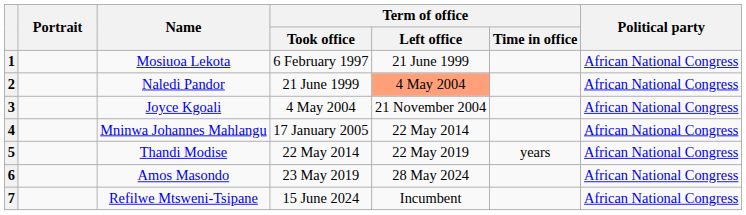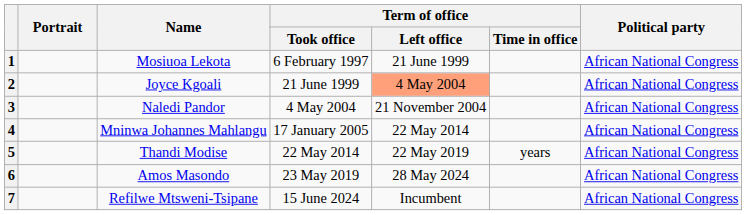(183, 84) Naledi Pandor -> (183, 84) Joyce Kgoali
(183, 107) Joyce Kgoali -> (183, 107) Naledi Pandor
